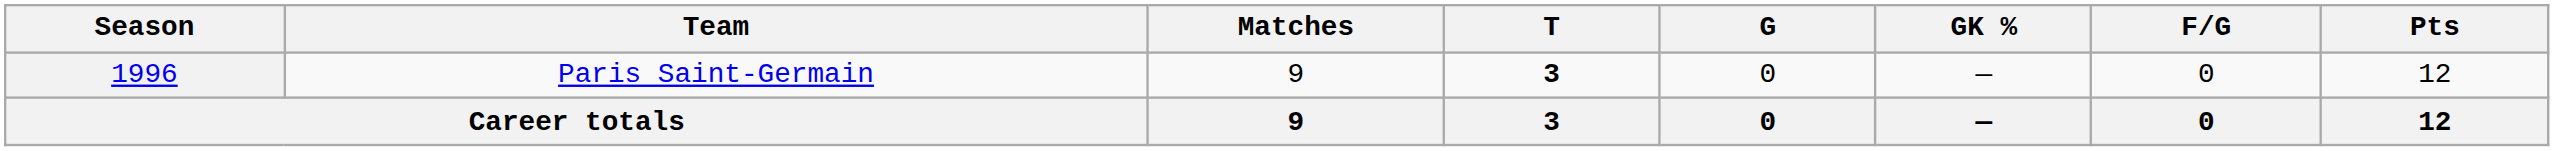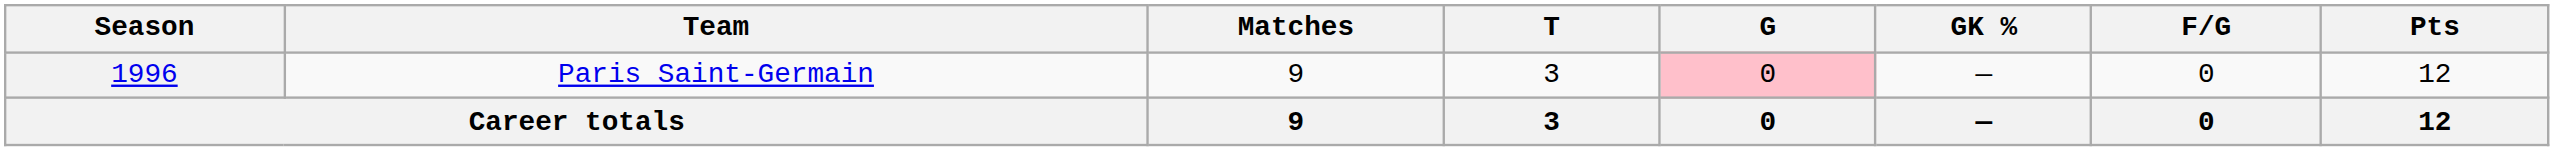(1552, 75) bold -> (1552, 75) normal
(1768, 75) no background -> (1768, 75) pink background
